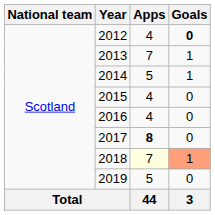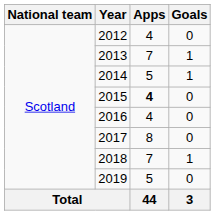(190, 35) bold -> (190, 35) normal
(149, 96) normal -> (149, 96) bold
(149, 138) bold -> (149, 138) normal
(149, 158) lightyellow background -> (149, 158) no background
(190, 158) lightsalmon background -> (190, 158) no background
